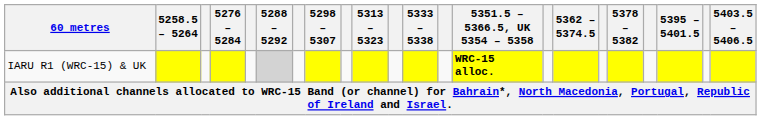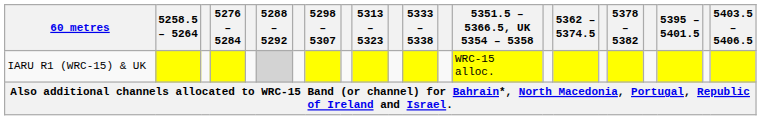(475, 66) bold -> (475, 66) normal
